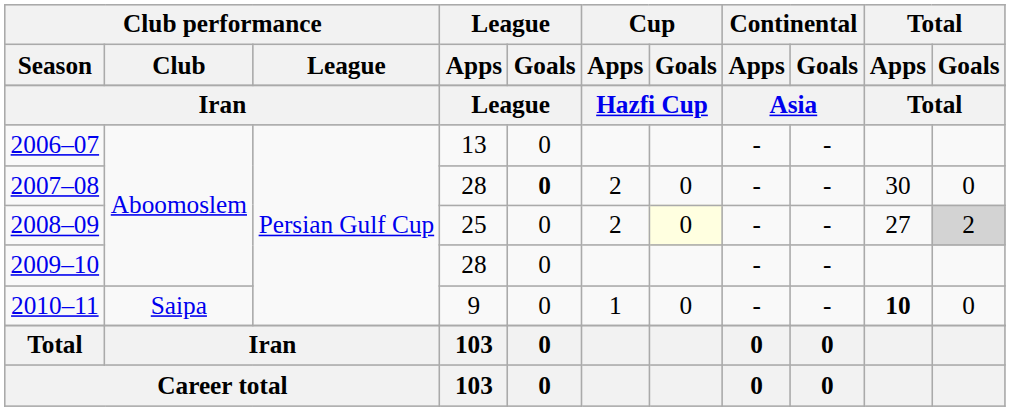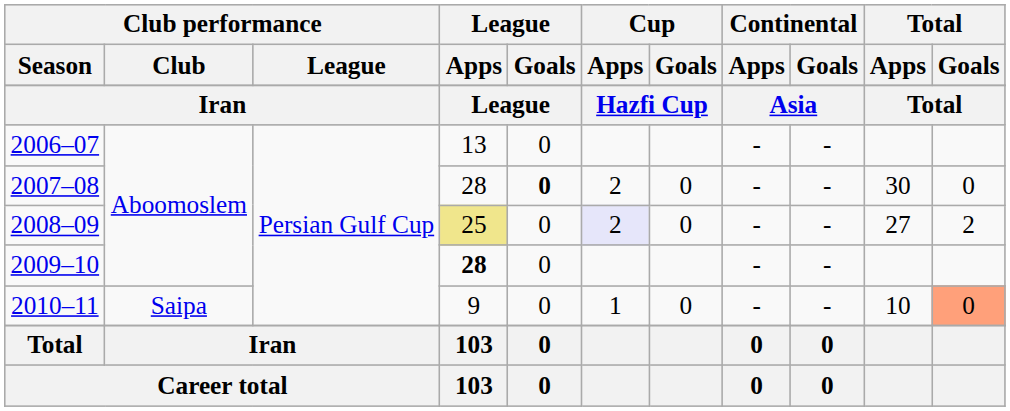(474, 225) no background -> (474, 225) khaki background
(615, 225) no background -> (615, 225) lavender background
(686, 225) lightyellow background -> (686, 225) no background
(969, 225) lightgrey background -> (969, 225) no background
(474, 265) normal -> (474, 265) bold
(898, 305) bold -> (898, 305) normal
(969, 305) no background -> (969, 305) lightsalmon background
